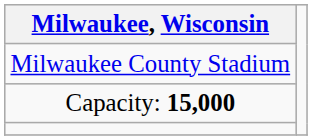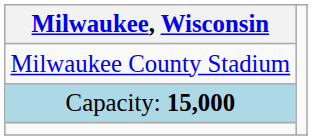(150, 102) no background -> (150, 102) lightblue background
